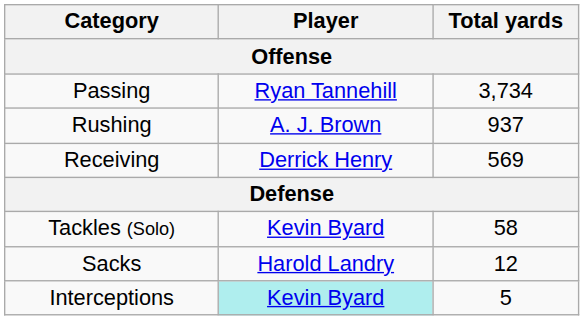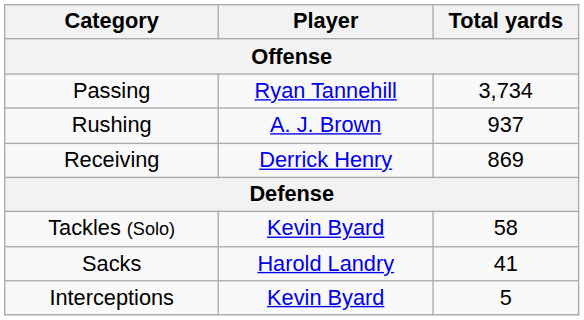(506, 159) 569 -> (506, 159) 869
(506, 263) 12 -> (506, 263) 41
(326, 297) paleturquoise background -> (326, 297) no background
